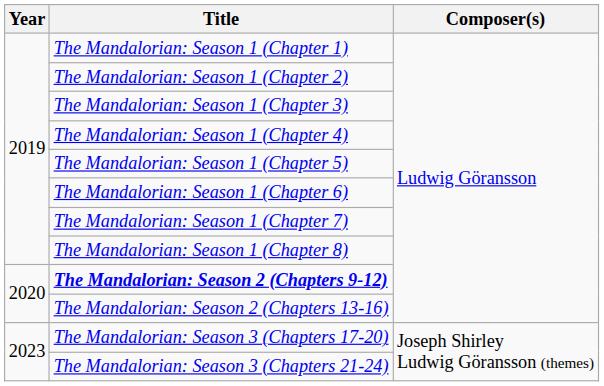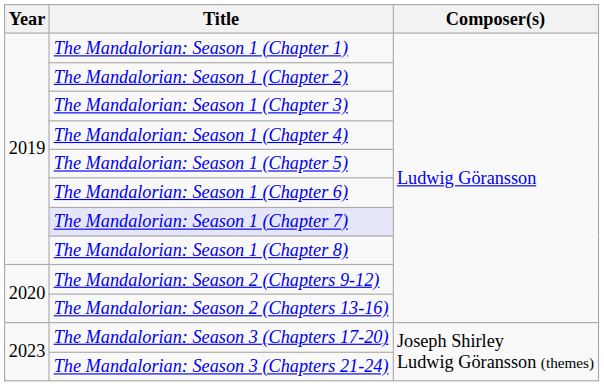(201, 221) no background -> (201, 221) lavender background
(221, 279) bold -> (217, 279) normal
